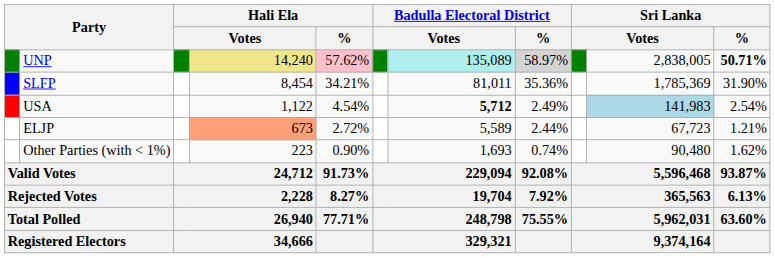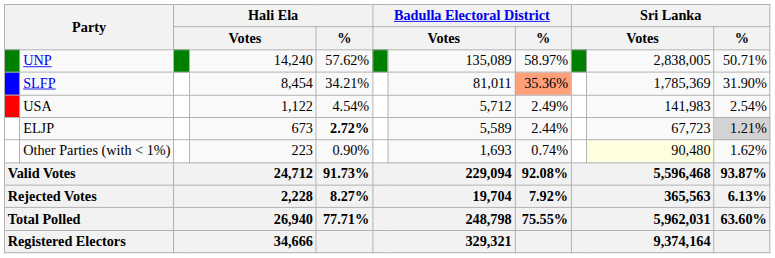(293, 60) khaki background -> (293, 60) no background
(347, 60) pink background -> (347, 60) no background
(489, 60) paleturquoise background -> (489, 60) no background
(546, 60) lightgrey background -> (546, 60) no background
(744, 60) bold -> (745, 60) normal
(546, 83) no background -> (546, 83) lightsalmon background
(496, 106) bold -> (496, 106) normal
(687, 106) lightblue background -> (687, 106) no background
(302, 128) lightsalmon background -> (302, 128) no background
(351, 128) normal -> (350, 128) bold
(748, 128) no background -> (748, 128) lightgrey background
(691, 151) no background -> (691, 151) lightyellow background
